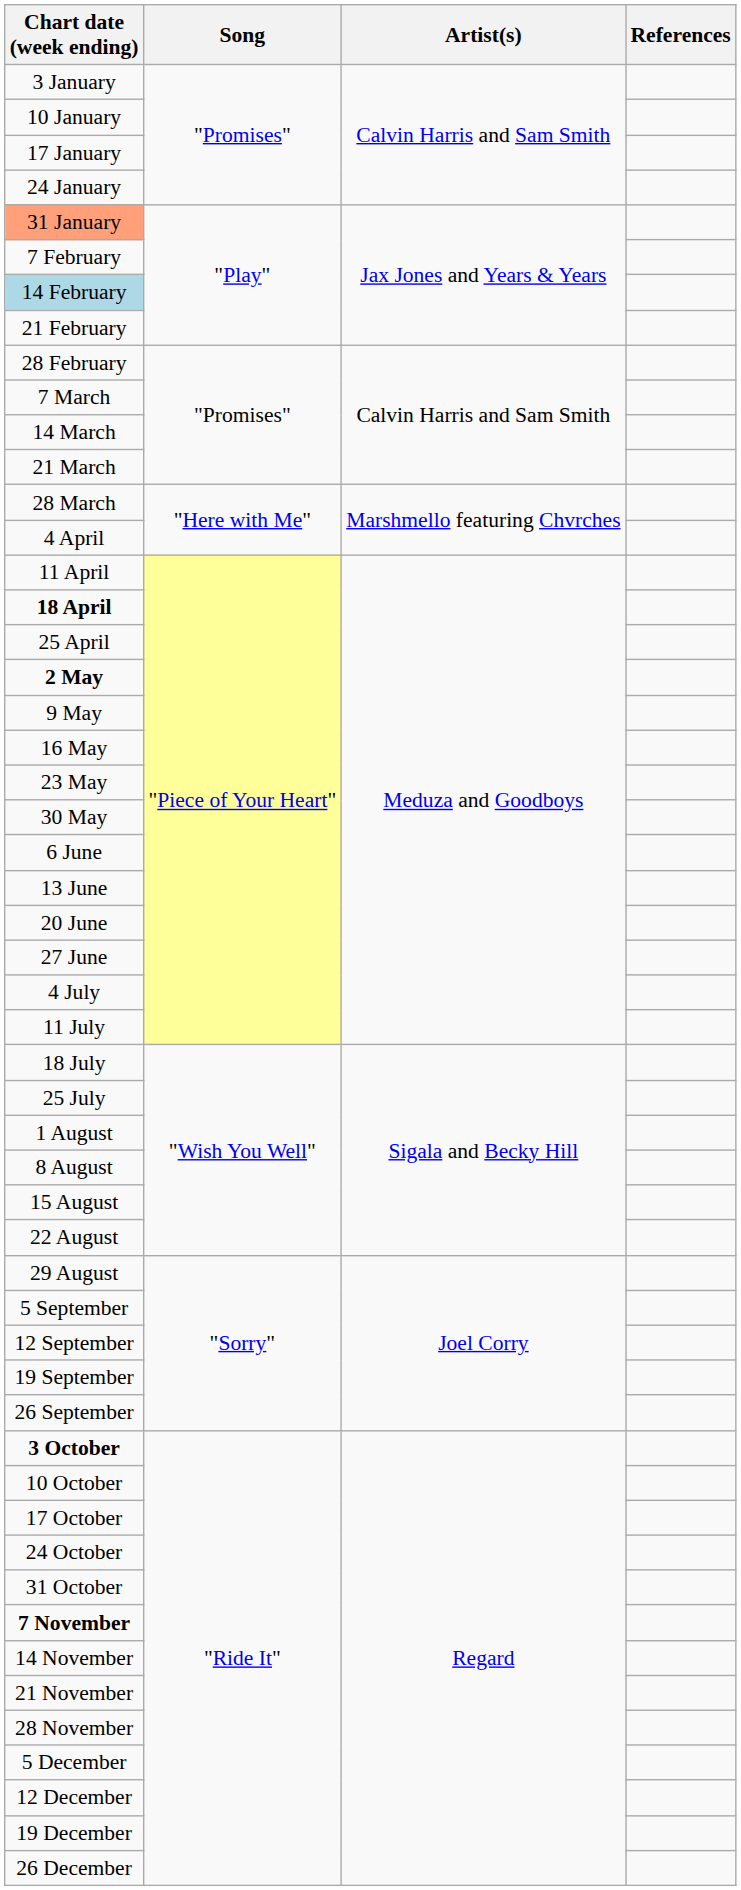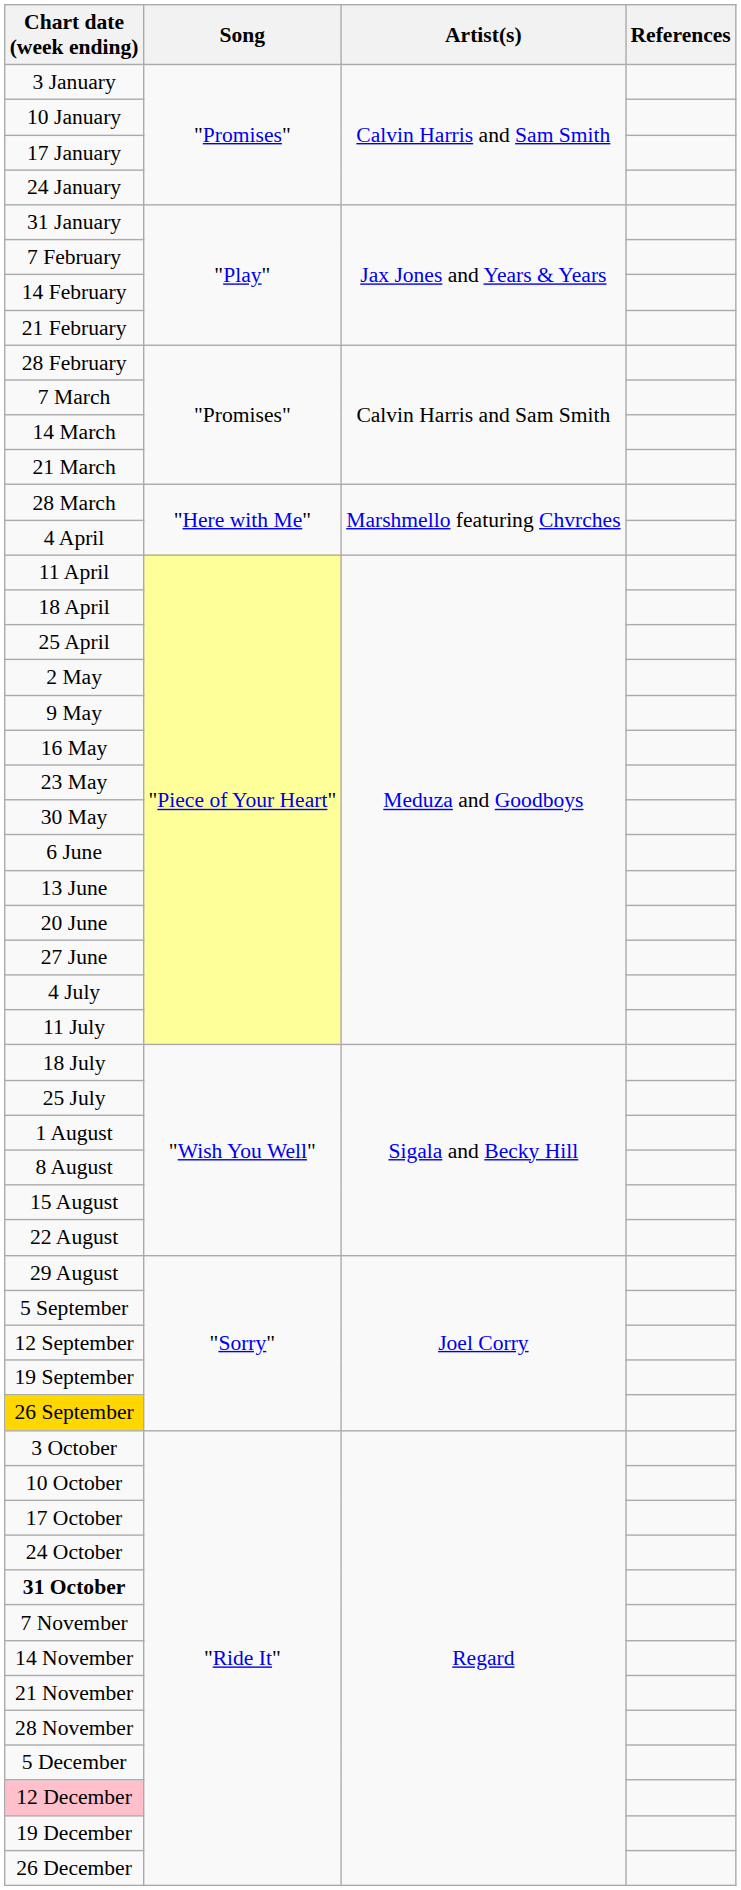(74, 221) lightsalmon background -> (74, 221) no background
(74, 291) lightblue background -> (74, 291) no background
(74, 606) bold -> (74, 606) normal
(74, 676) bold -> (74, 676) normal
(74, 1411) no background -> (74, 1411) gold background
(74, 1446) bold -> (74, 1446) normal
(74, 1587) normal -> (74, 1587) bold
(74, 1622) bold -> (74, 1622) normal
(74, 1797) no background -> (74, 1797) pink background
